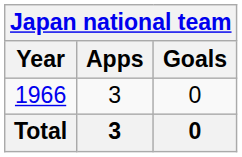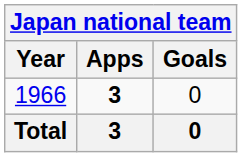(115, 95) normal -> (115, 95) bold
